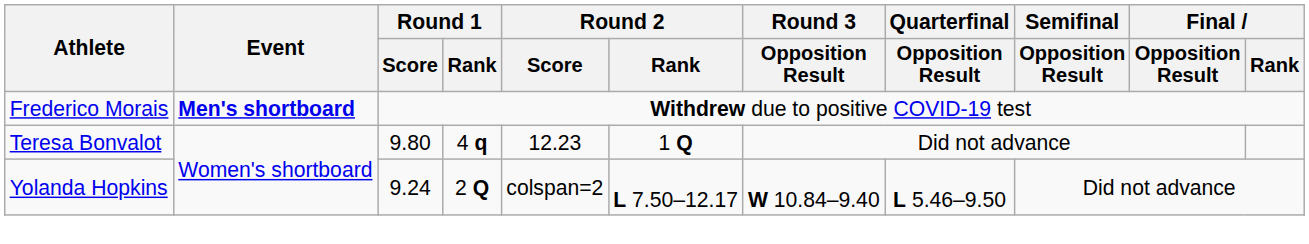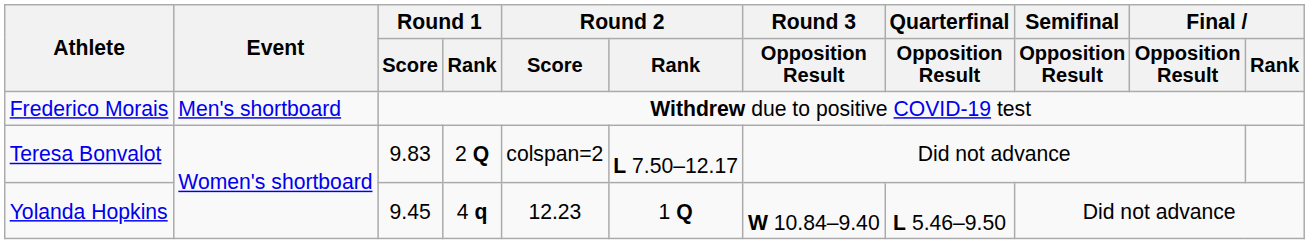(267, 109) bold -> (260, 109) normal
(410, 142) 9.80 -> (410, 154) 9.83
(472, 142) 4 q -> (472, 154) 2 Q
(555, 142) 12.23 -> (555, 154) colspan=2
(676, 142) 1 Q -> (676, 166) L 7.50–12.17
(410, 188) 9.24 -> (410, 211) 9.45
(472, 188) 2 Q -> (472, 211) 4 q
(555, 188) colspan=2 -> (555, 211) 12.23
(676, 199) L 7.50–12.17 -> (676, 211) 1 Q
